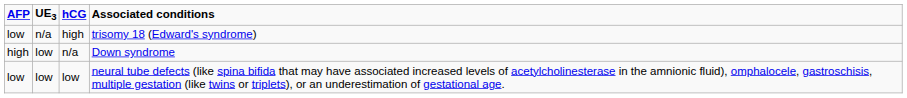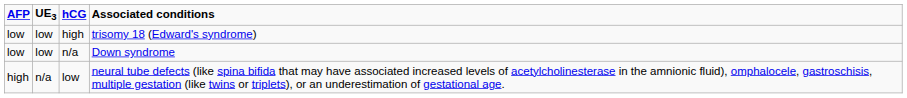(43, 34) n/a -> (44, 34) low
(18, 52) high -> (16, 52) low
(16, 77) low -> (18, 77) high
(44, 77) low -> (43, 77) n/a
